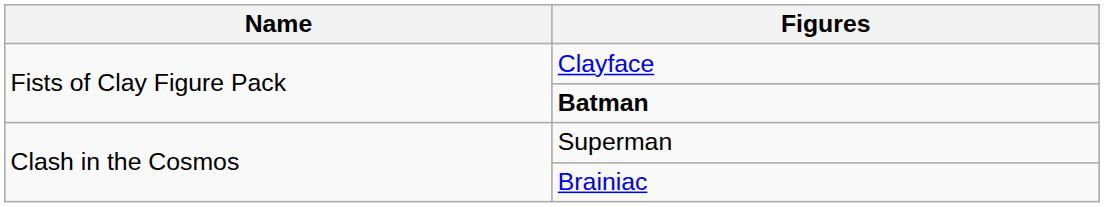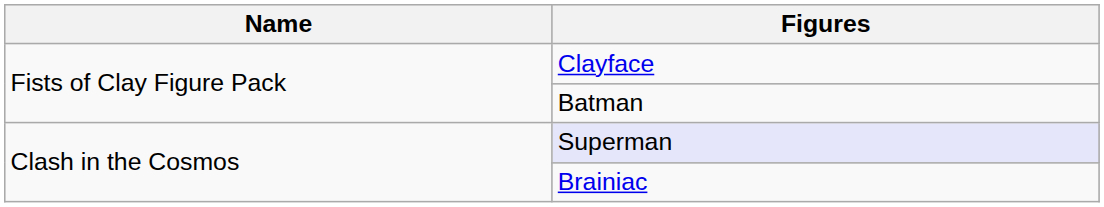(603, 102) bold -> (601, 102) normal
(615, 142) no background -> (615, 142) lavender background
